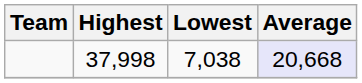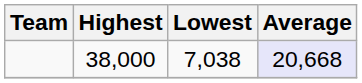(121, 58) 37,998 -> (121, 58) 38,000
